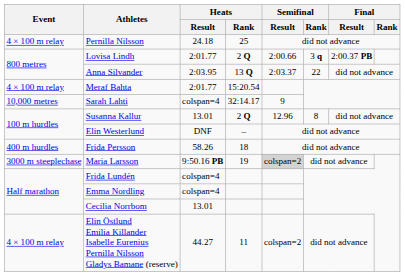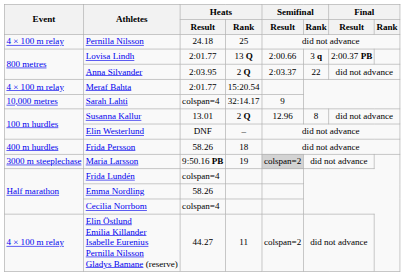(244, 57) 2 Q -> (244, 57) 13 Q
(244, 72) 13 Q -> (244, 72) 2 Q
(201, 191) colspan=4 -> (203, 191) 58.26
(203, 206) 13.01 -> (201, 206) colspan=4
